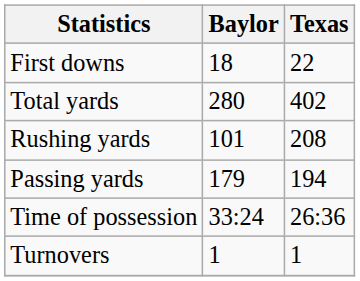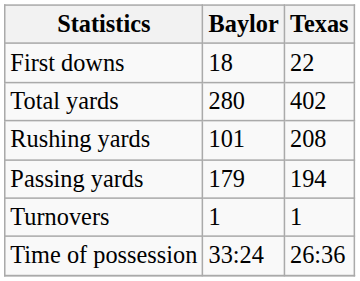rows swapped: (60, 255) <-> (104, 216)
